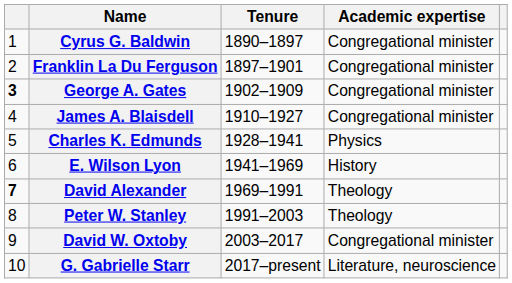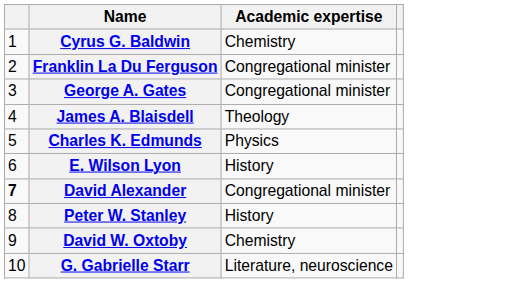- column: (273, 16)
(411, 41) Congregational minister -> (260, 41) Chemistry
(12, 91) bold -> (12, 91) normal
(411, 116) Congregational minister -> (257, 116) Theology
(360, 191) Theology -> (308, 191) Congregational minister
(360, 215) Theology -> (249, 215) History
(411, 240) Congregational minister -> (260, 240) Chemistry
